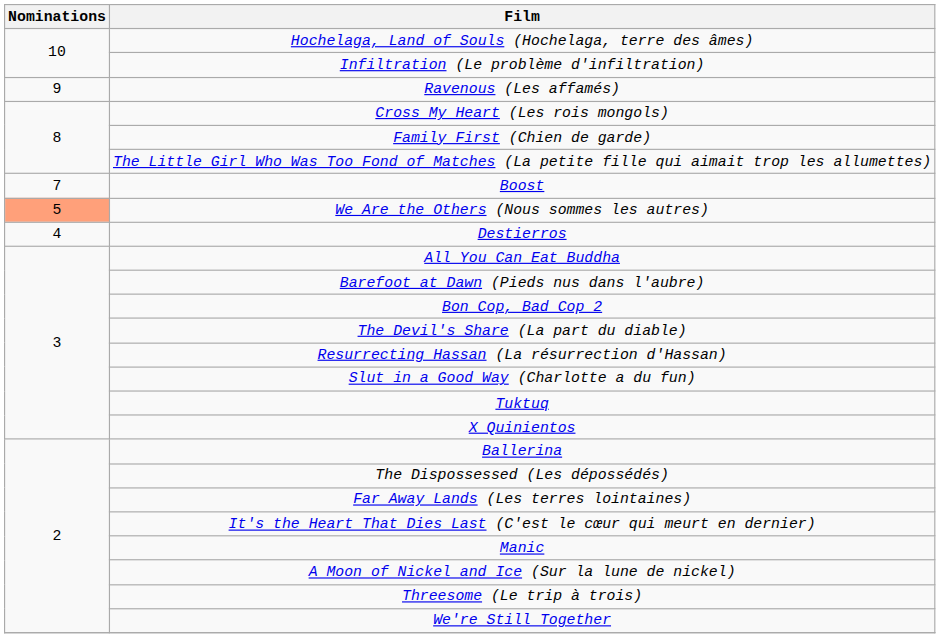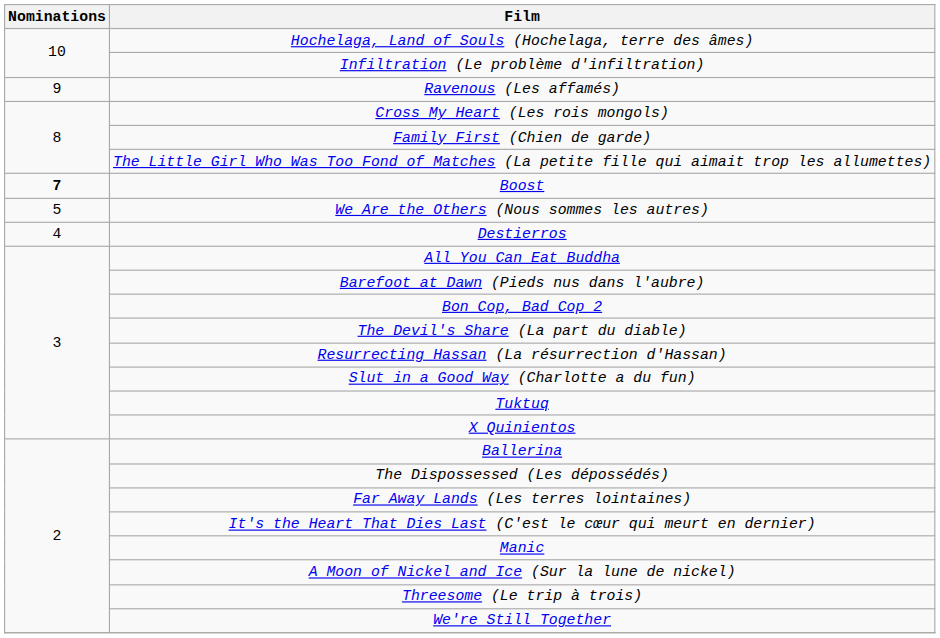(57, 186) normal -> (57, 186) bold
(57, 210) lightsalmon background -> (57, 210) no background
